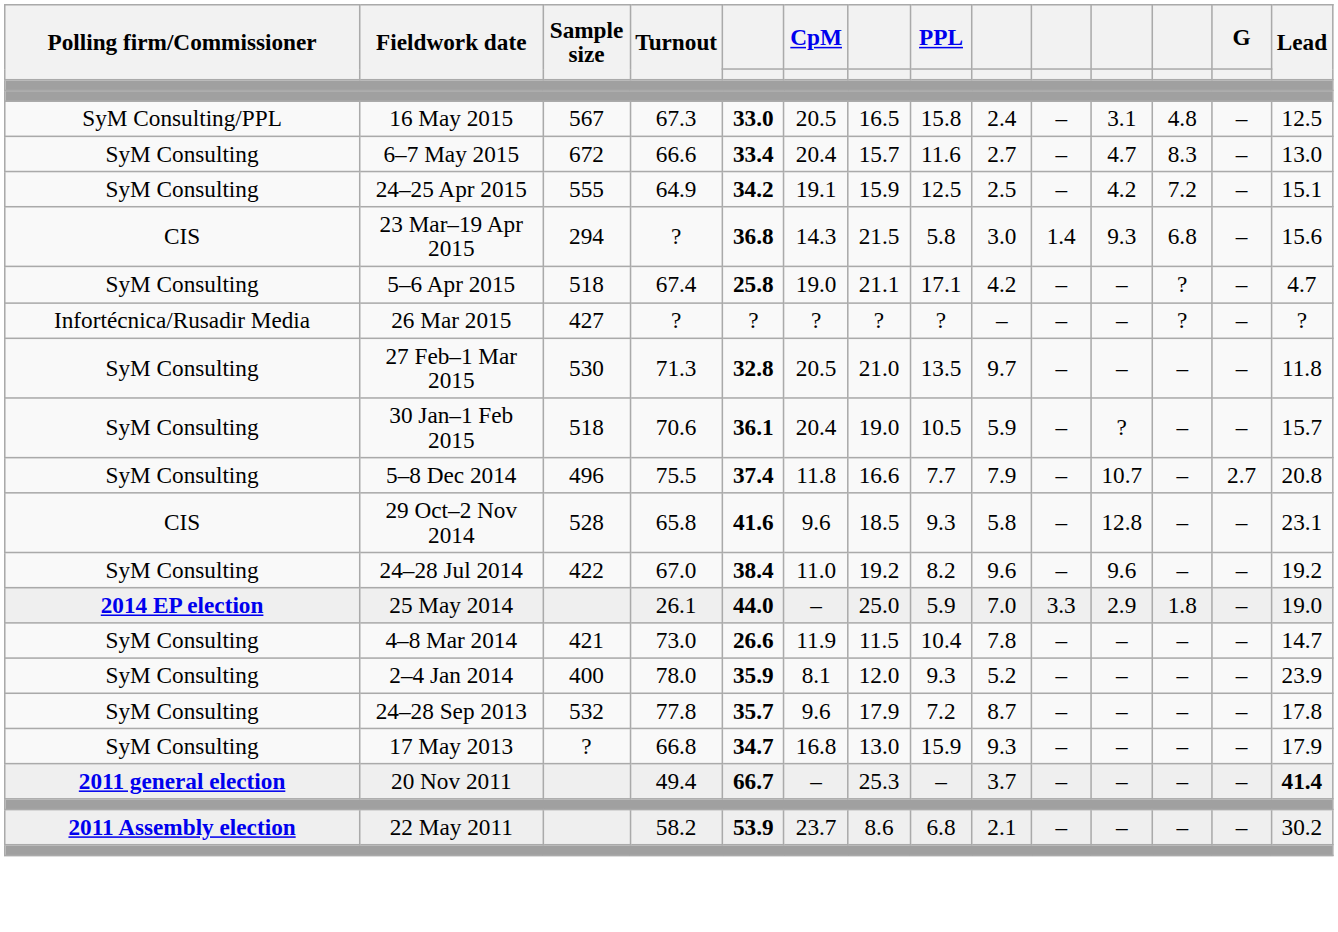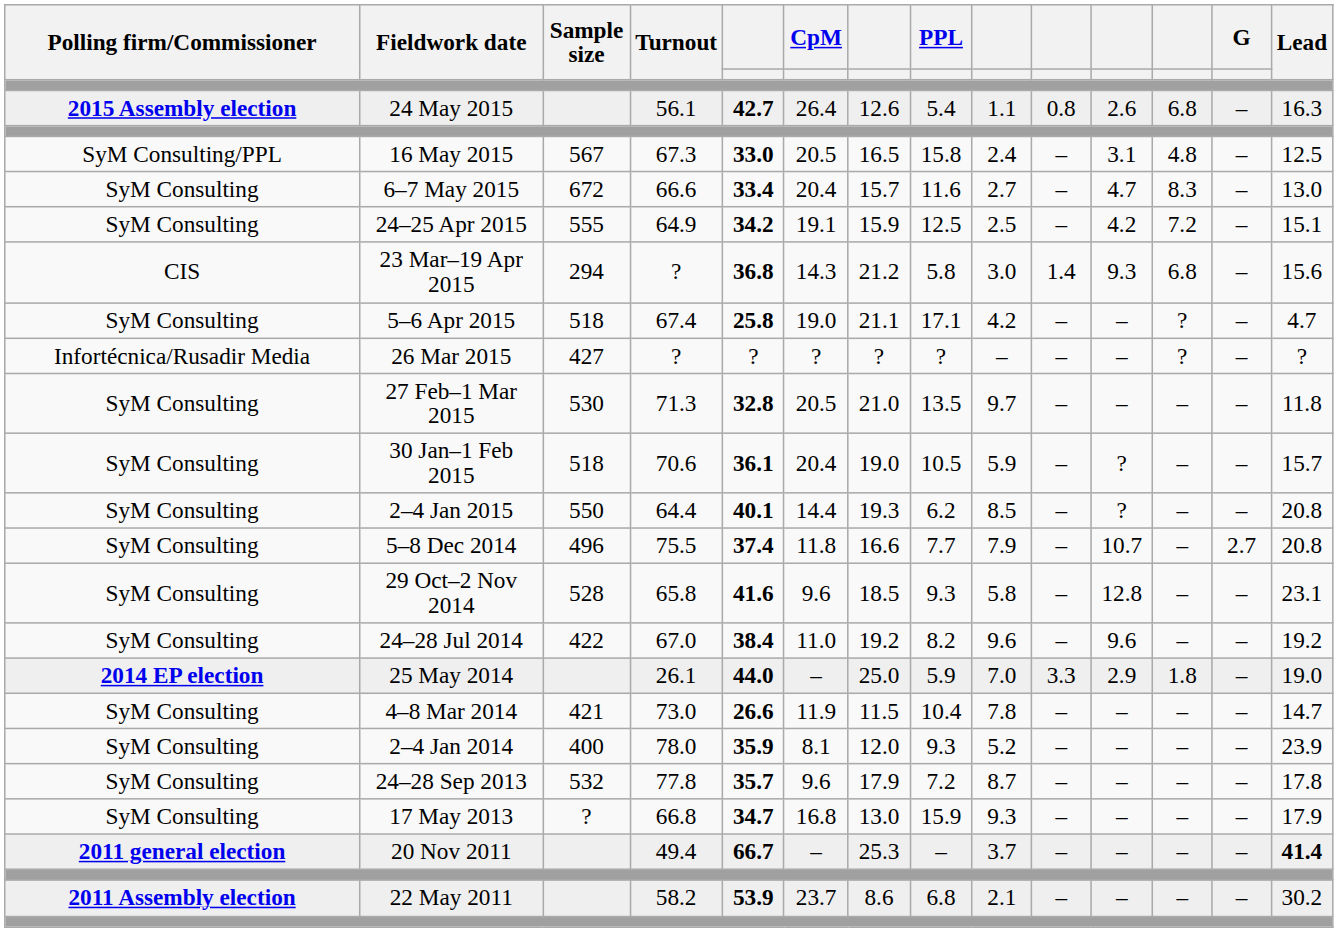+ row: (451, 108)
(879, 237) 21.5 -> (879, 272) 21.2
+ row: (451, 510)
(182, 522) CIS -> (182, 592) SyM Consulting
